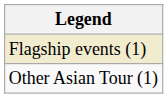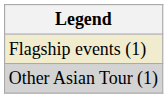(83, 78) no background -> (83, 78) lightgrey background
